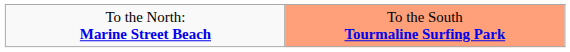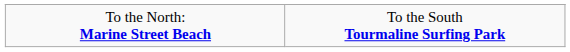(425, 25) lightsalmon background -> (425, 25) no background
